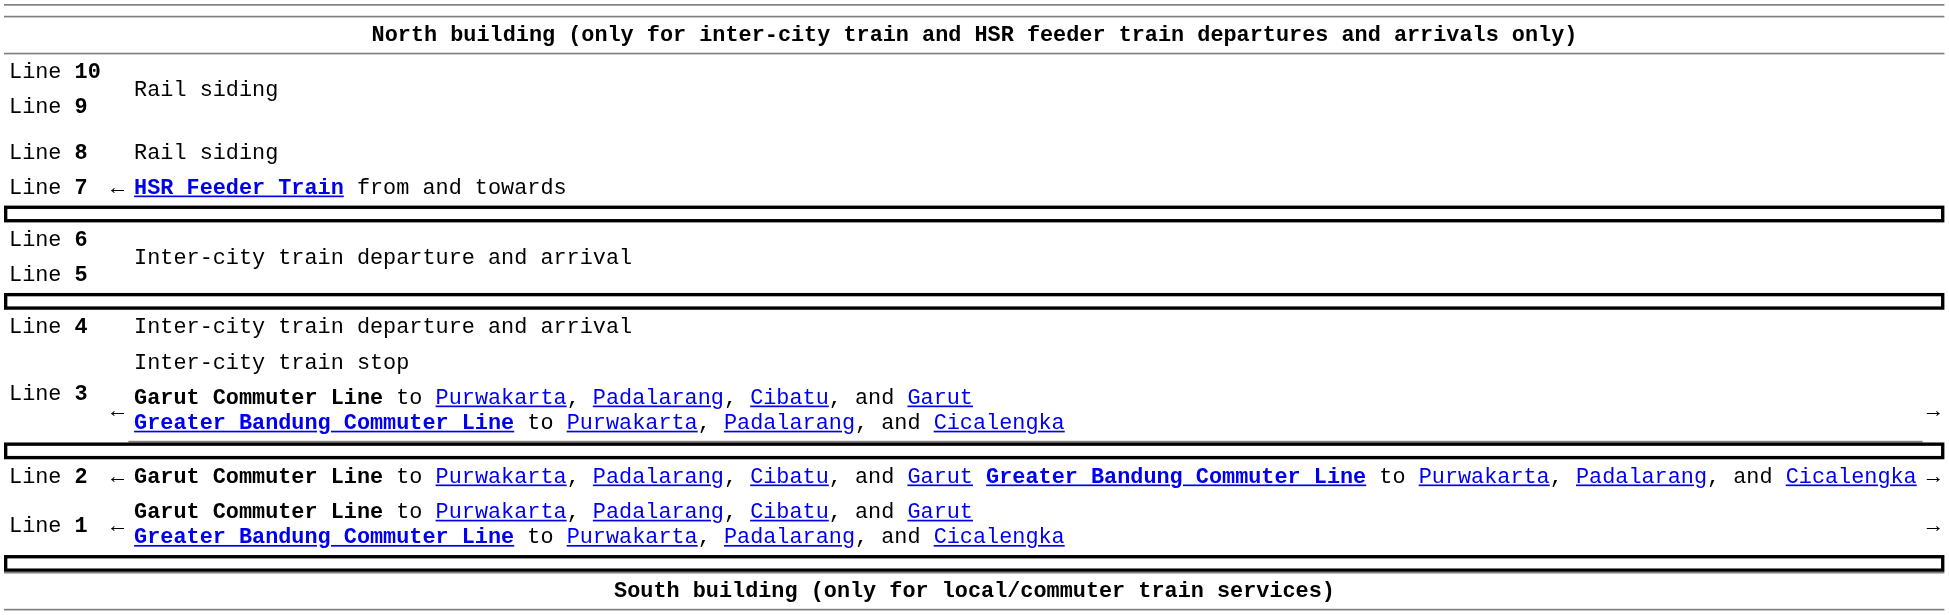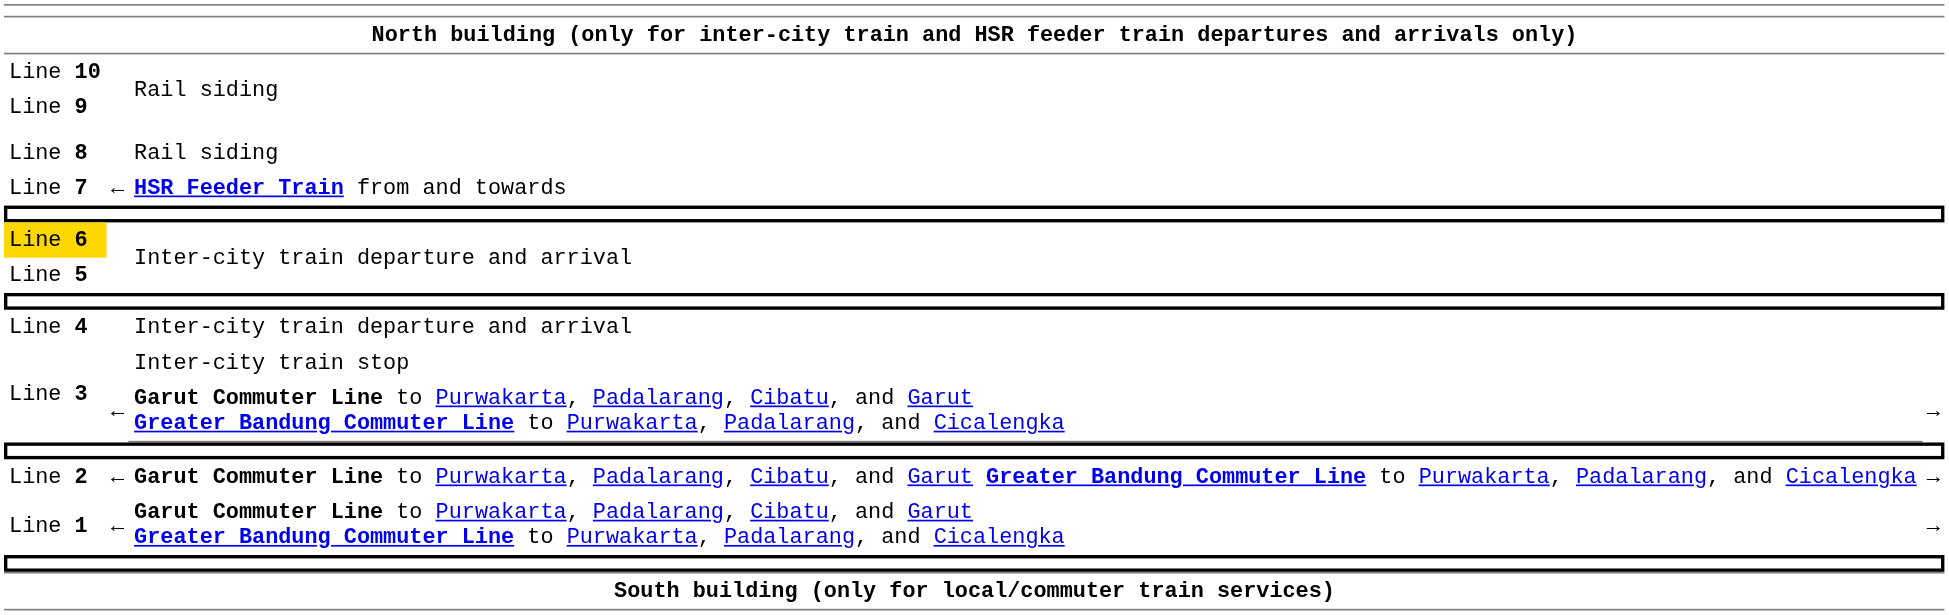(48, 240) no background -> (48, 240) gold background
